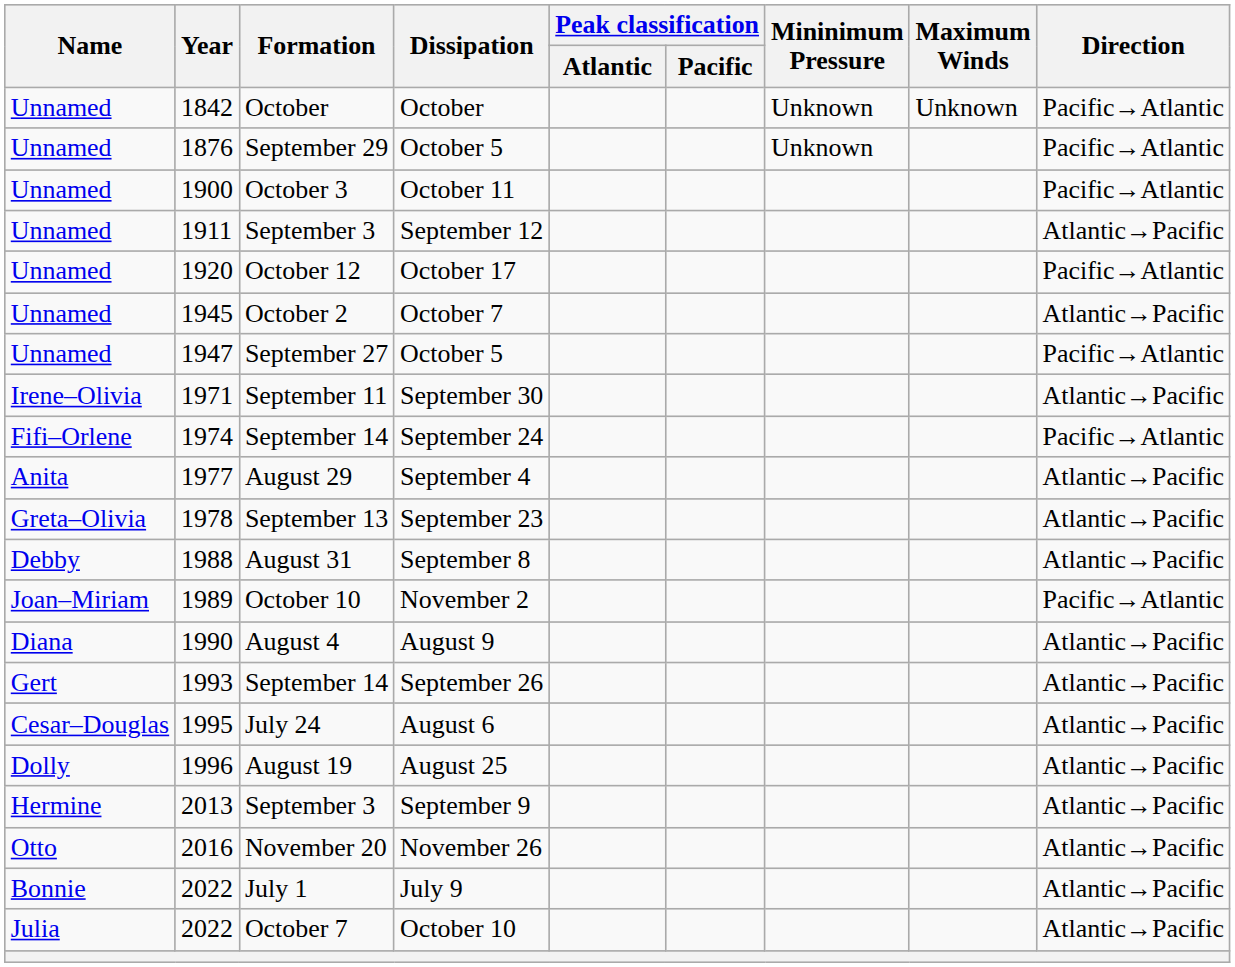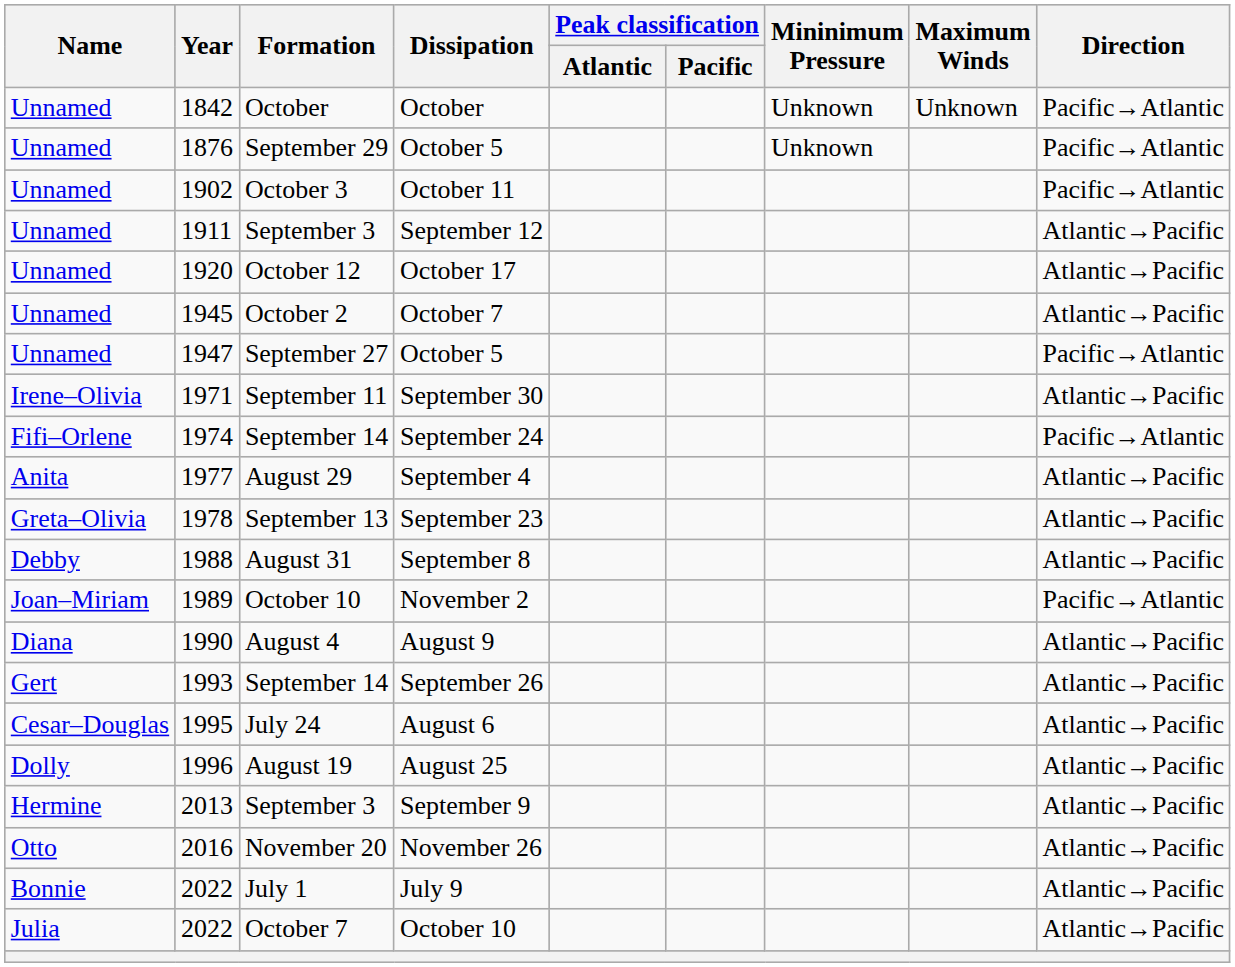(207, 189) 1900 -> (207, 189) 1902
(1133, 271) Pacific→Atlantic -> (1133, 271) Atlantic→Pacific
